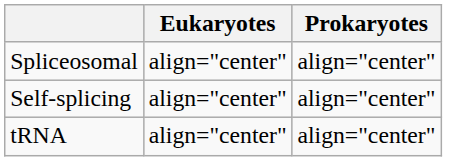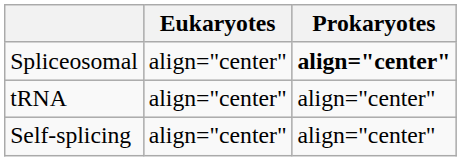(366, 60) normal -> (374, 60) bold
rows swapped: (71, 98) <-> (38, 135)
